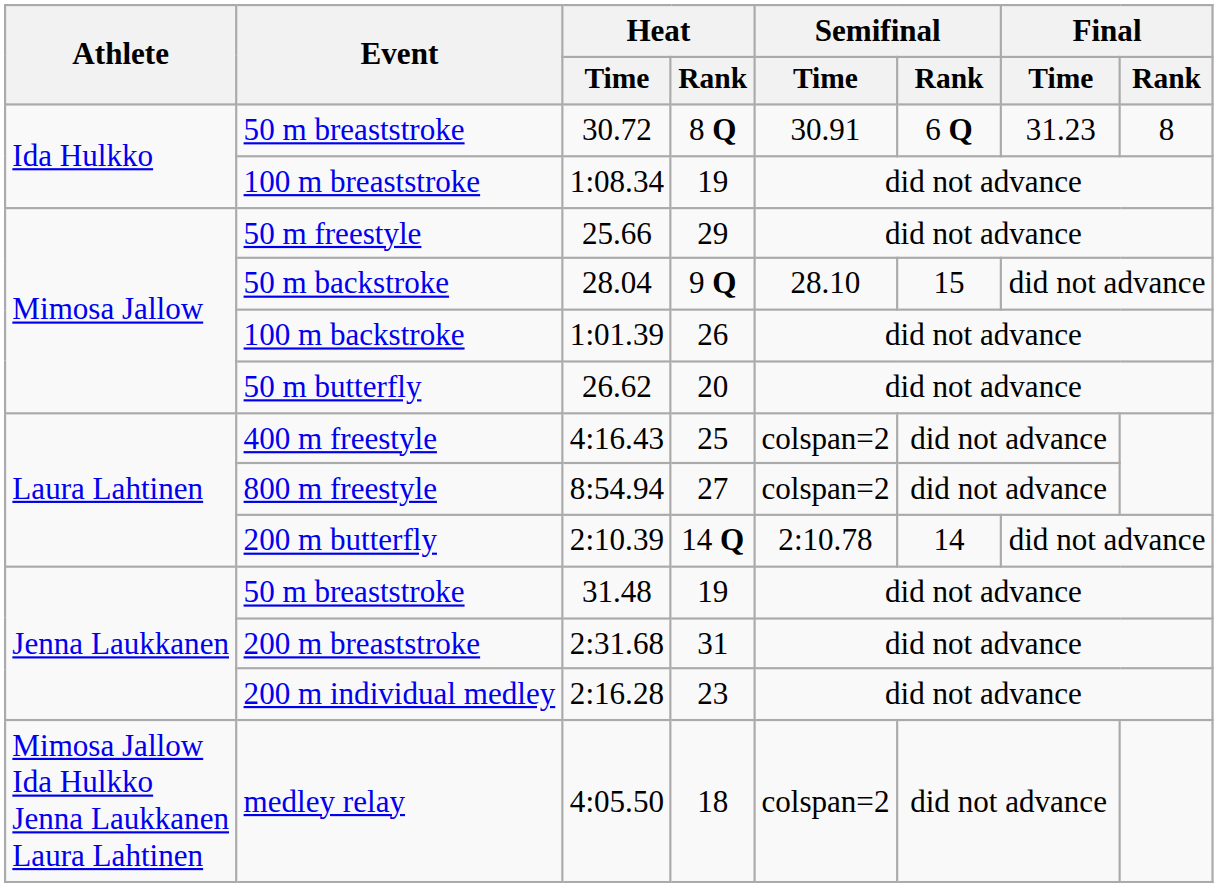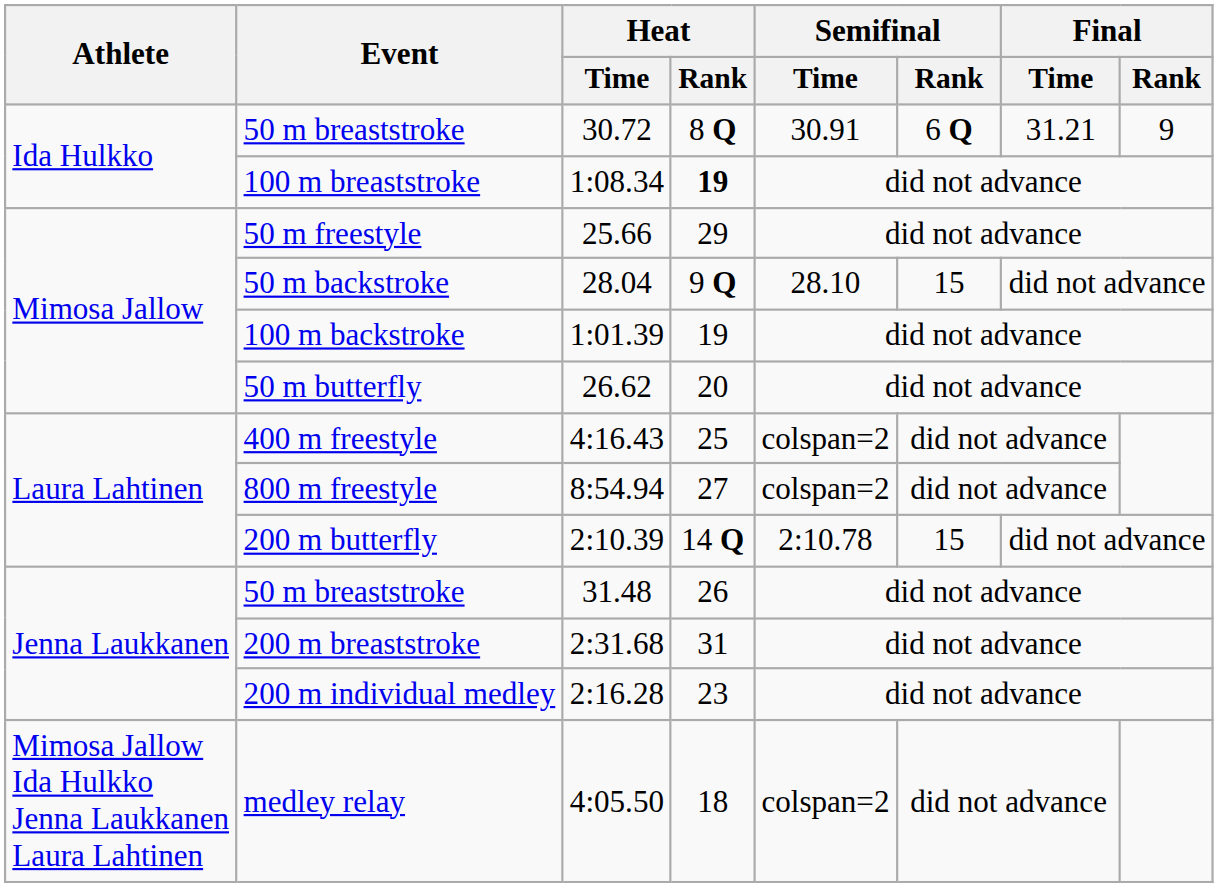(1061, 130) 31.23 -> (1061, 130) 31.21
(1167, 130) 8 -> (1167, 130) 9
(713, 181) normal -> (713, 181) bold
(713, 335) 26 -> (713, 335) 19
(949, 540) 14 -> (949, 540) 15
(713, 592) 19 -> (713, 592) 26
